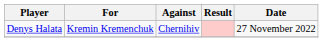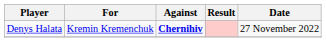(179, 28) normal -> (180, 28) bold
